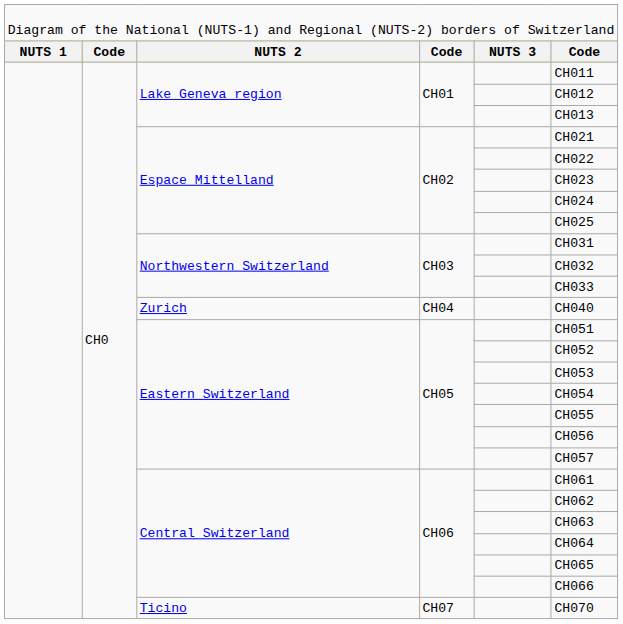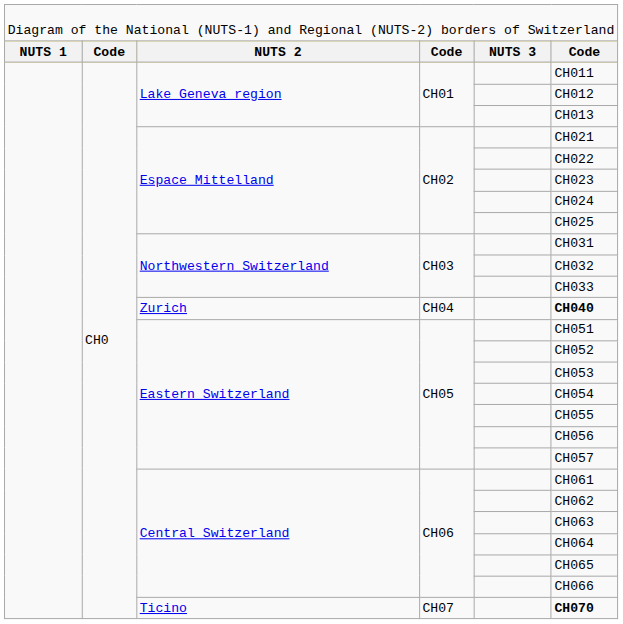(574, 309) normal -> (574, 309) bold
(574, 608) normal -> (574, 608) bold
